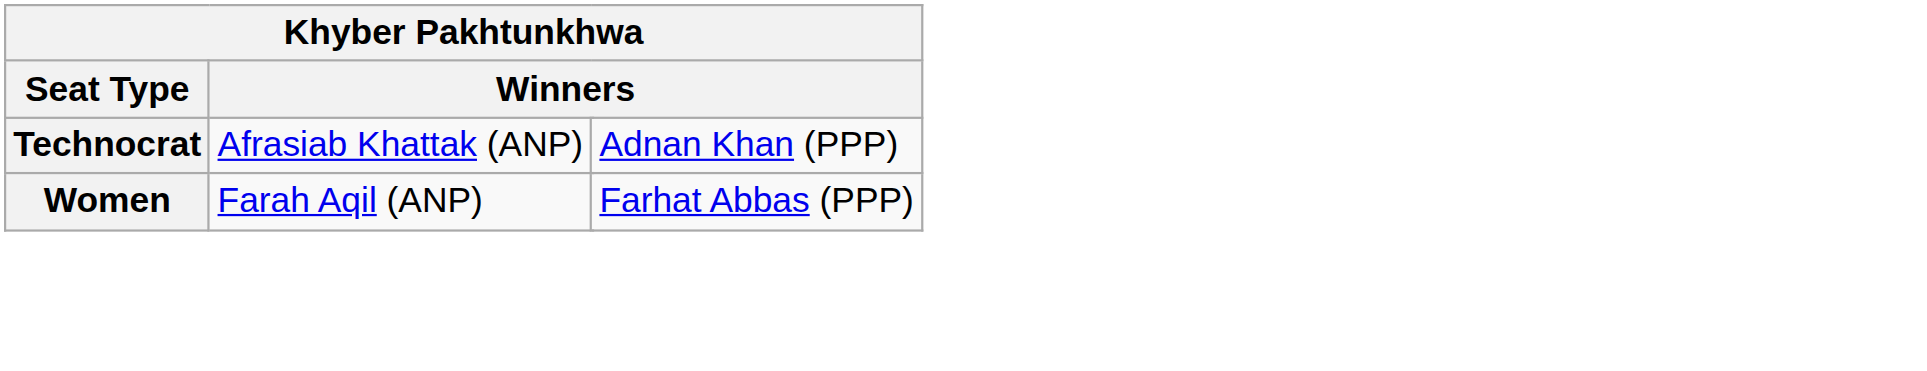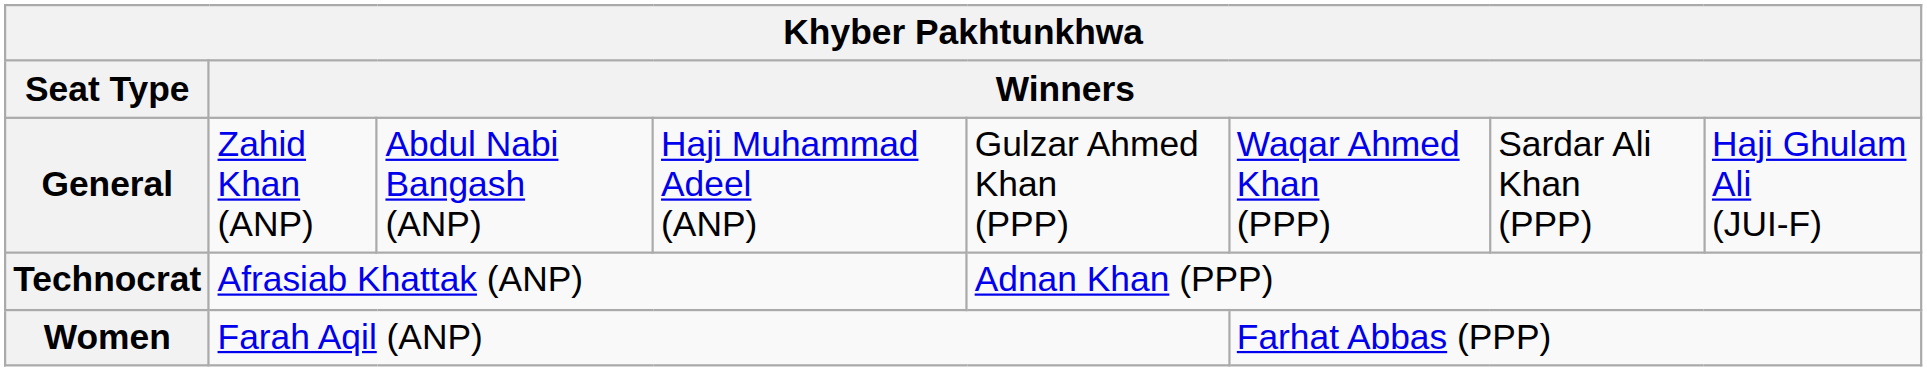+ row: (107, 184)
